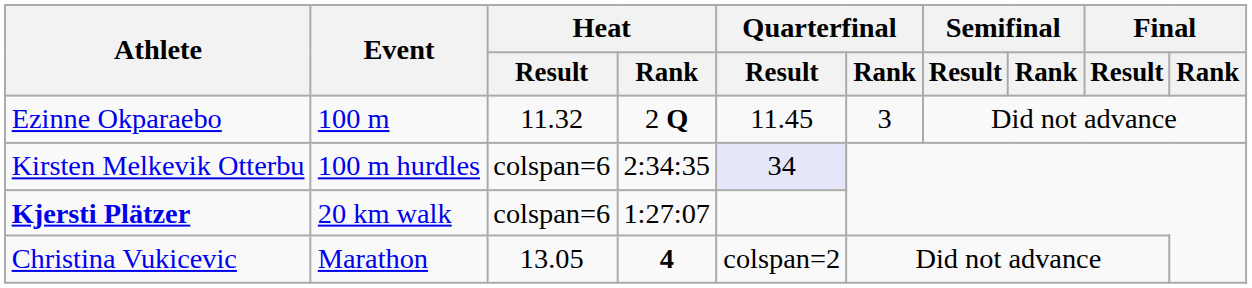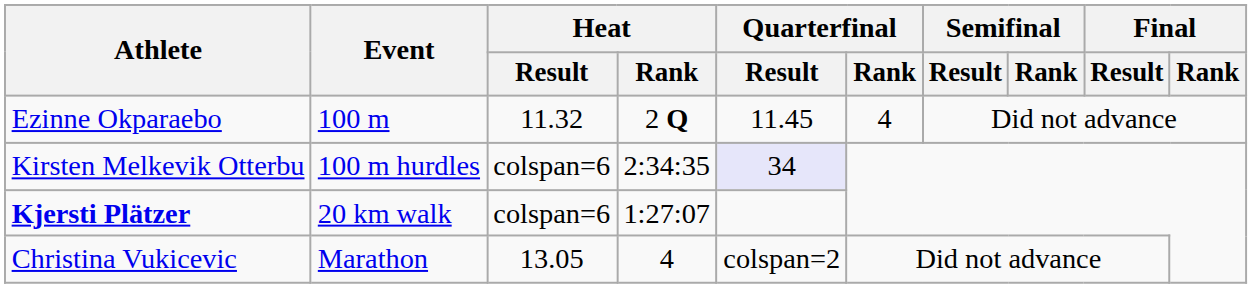(885, 119) 3 -> (885, 119) 4
(667, 259) bold -> (667, 259) normal
